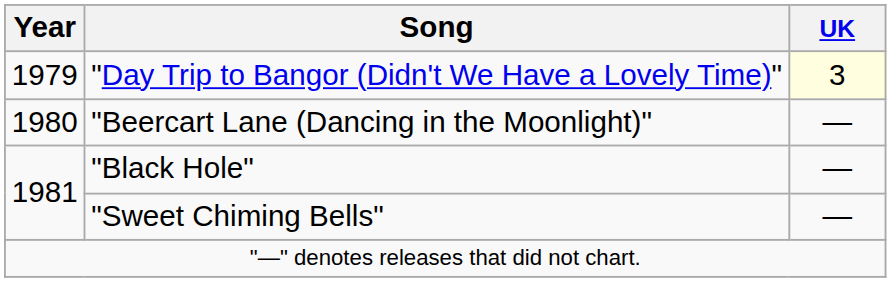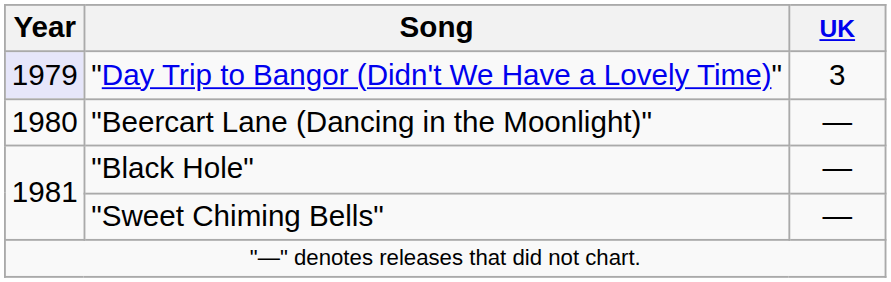(45, 74) no background -> (45, 74) lavender background
(837, 74) lightyellow background -> (837, 74) no background
